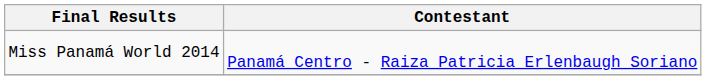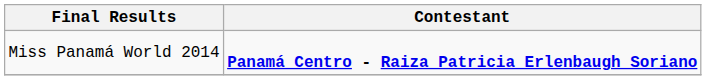(462, 62) normal -> (462, 62) bold
